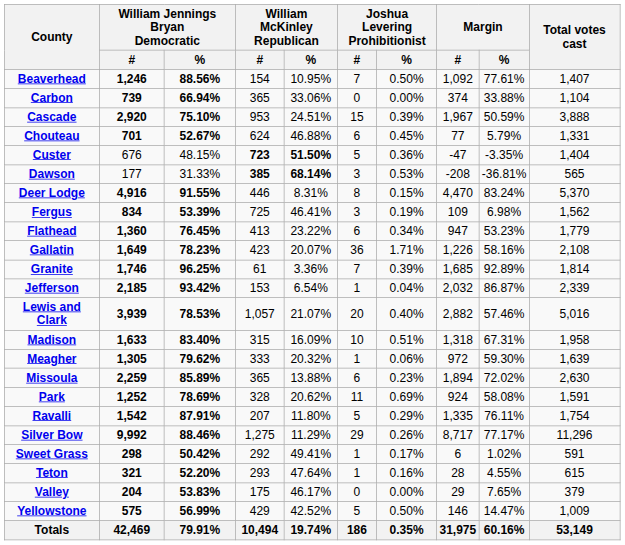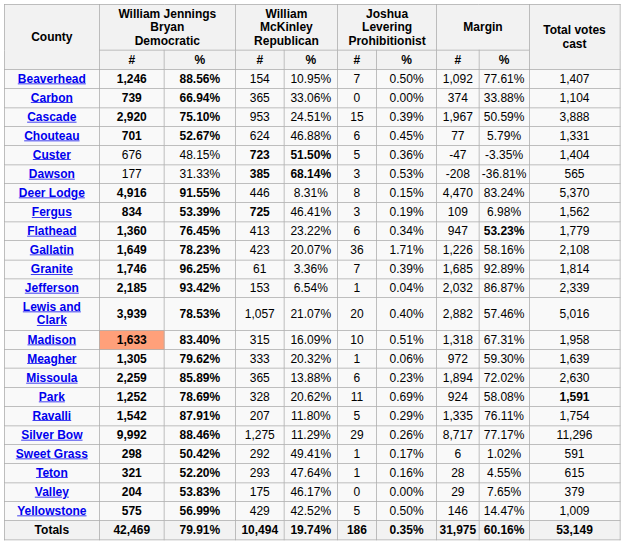(260, 212) normal -> (260, 212) bold
(504, 231) normal -> (504, 231) bold
(132, 339) no background -> (132, 339) lightsalmon background
(575, 397) normal -> (575, 397) bold
